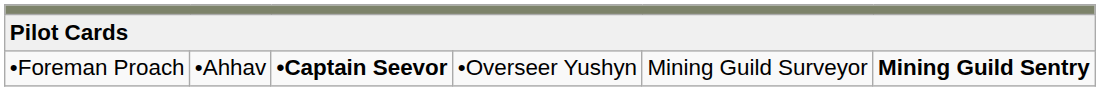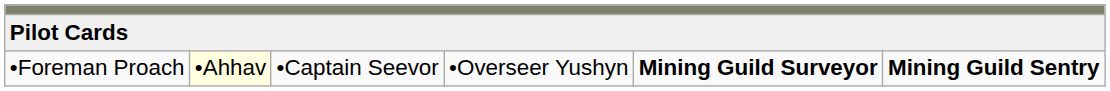(231, 68) no background -> (231, 68) lightyellow background
(362, 68) bold -> (358, 68) normal
(758, 68) normal -> (758, 68) bold
